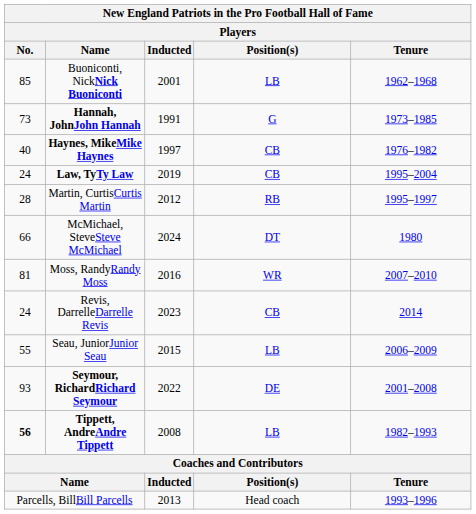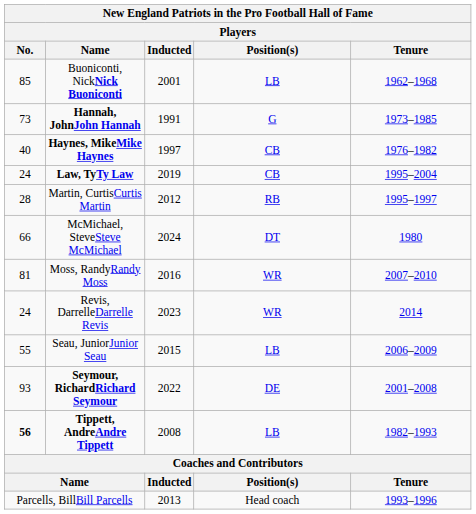(272, 312) CB -> (272, 312) WR
